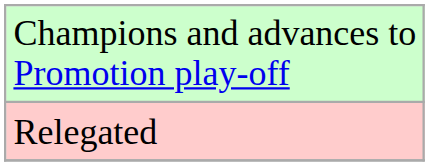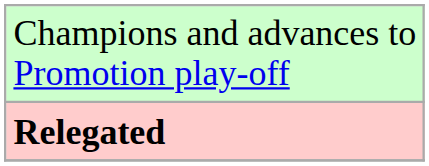(85, 130) normal -> (89, 130) bold
